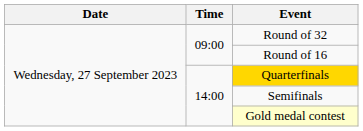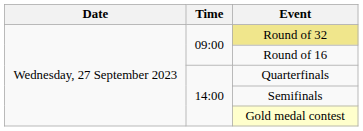(295, 34) no background -> (295, 34) khaki background
(295, 75) gold background -> (295, 75) no background
